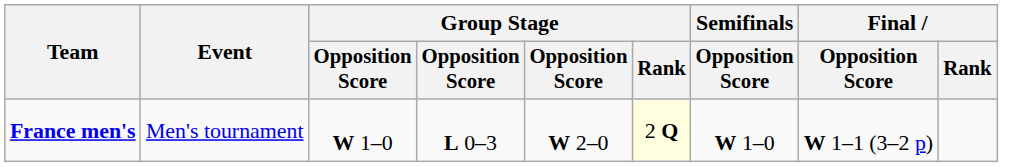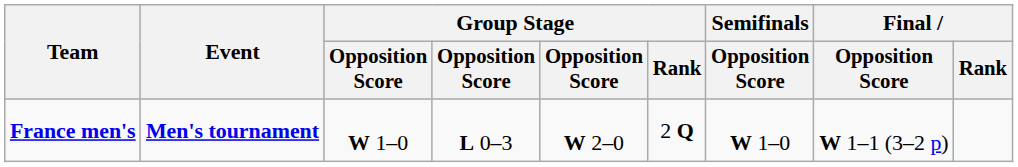(225, 130) normal -> (232, 130) bold
(662, 130) lightyellow background -> (677, 130) no background
